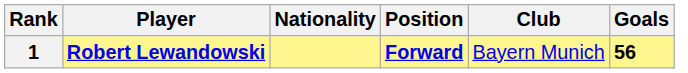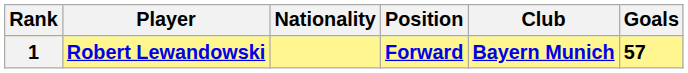(539, 51) normal -> (544, 51) bold
(625, 51) 56 -> (635, 51) 57
